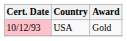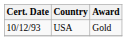(24, 27) pink background -> (24, 27) no background
